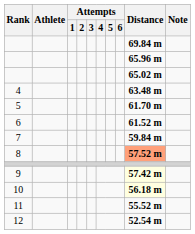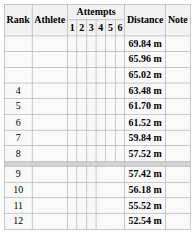(145, 153) lightsalmon background -> (145, 153) no background
(145, 174) lightyellow background -> (145, 174) no background
(145, 189) lightyellow background -> (145, 189) no background
